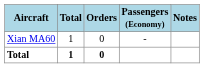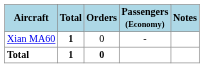(71, 39) normal -> (71, 39) bold
